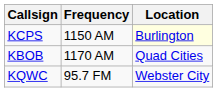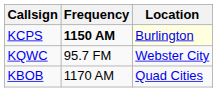(89, 35) normal -> (89, 35) bold
rows swapped: (25, 55) <-> (28, 76)
